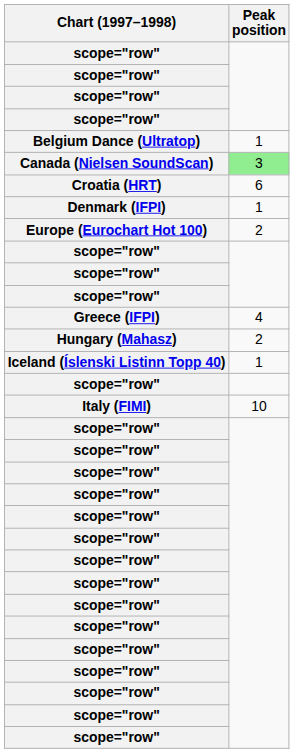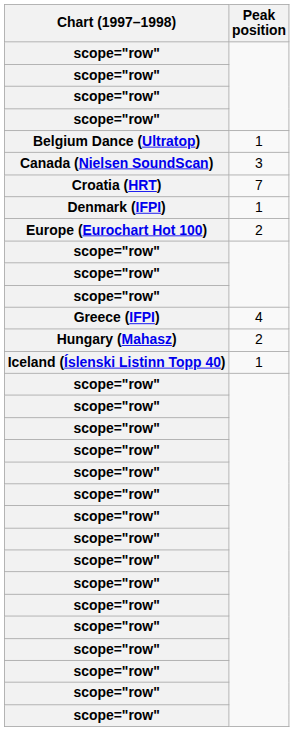(259, 163) lightgreen background -> (259, 163) no background
(259, 185) 6 -> (259, 185) 7
- row: (117, 406)
